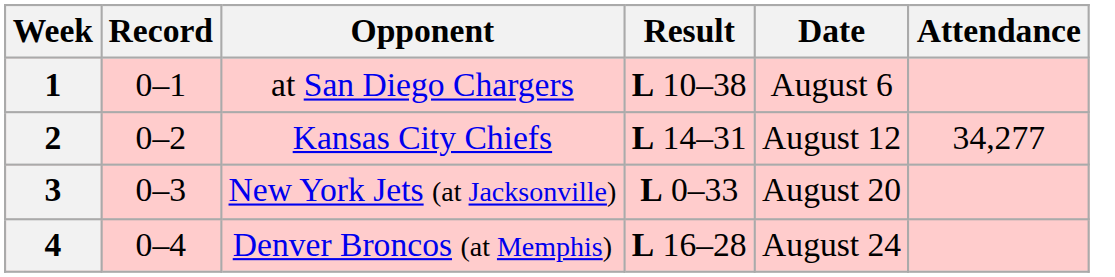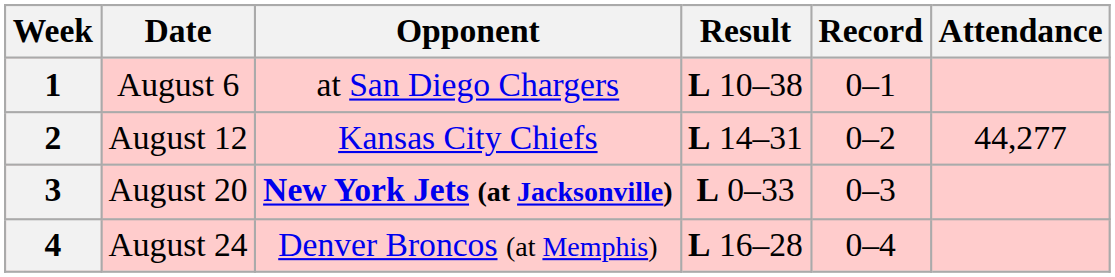columns swapped: (832, 31) <-> (161, 31)
(999, 137) 34,277 -> (1021, 137) 44,277
(422, 191) normal -> (468, 191) bold
